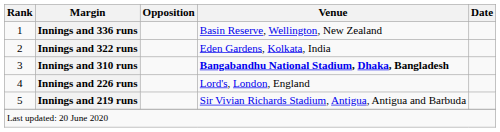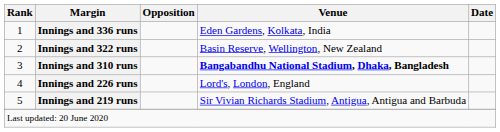(291, 30) Basin Reserve, Wellington, New Zealand -> (265, 30) Eden Gardens, Kolkata, India
(265, 48) Eden Gardens, Kolkata, India -> (291, 48) Basin Reserve, Wellington, New Zealand
